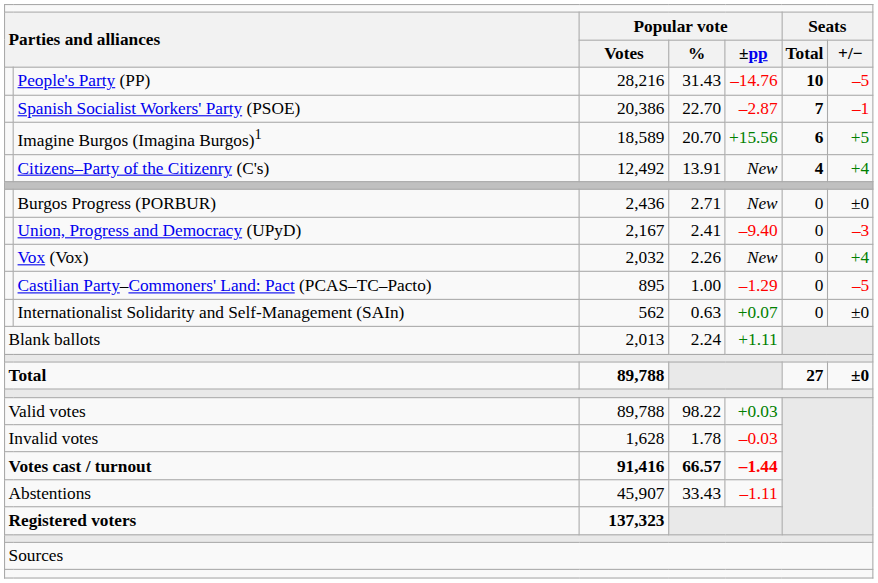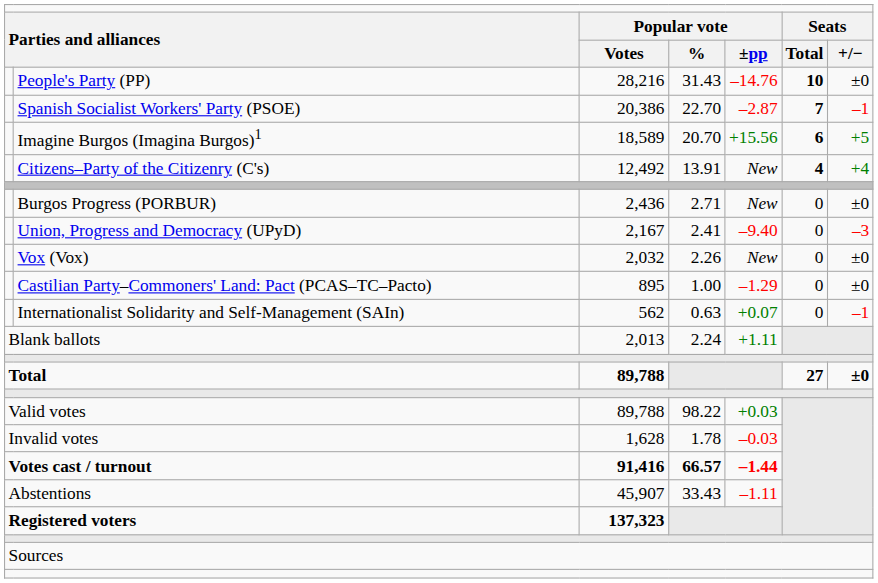(861, 80) –5 -> (860, 80) ±0
(860, 258) +4 -> (860, 258) ±0
(861, 285) –5 -> (860, 285) ±0
(860, 312) ±0 -> (861, 312) –1
